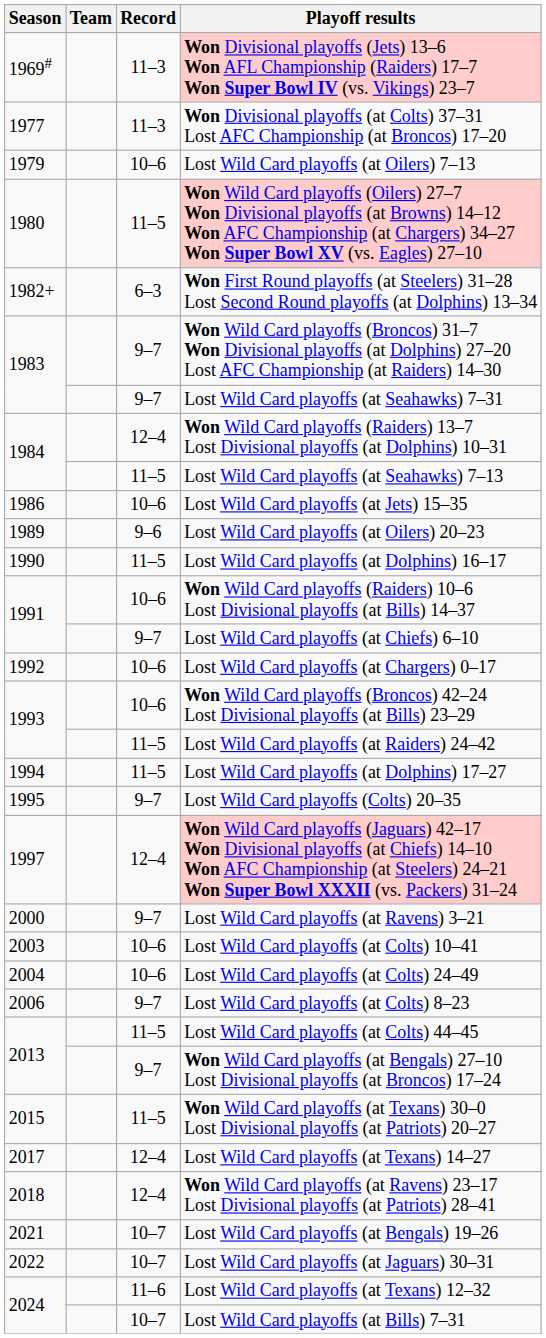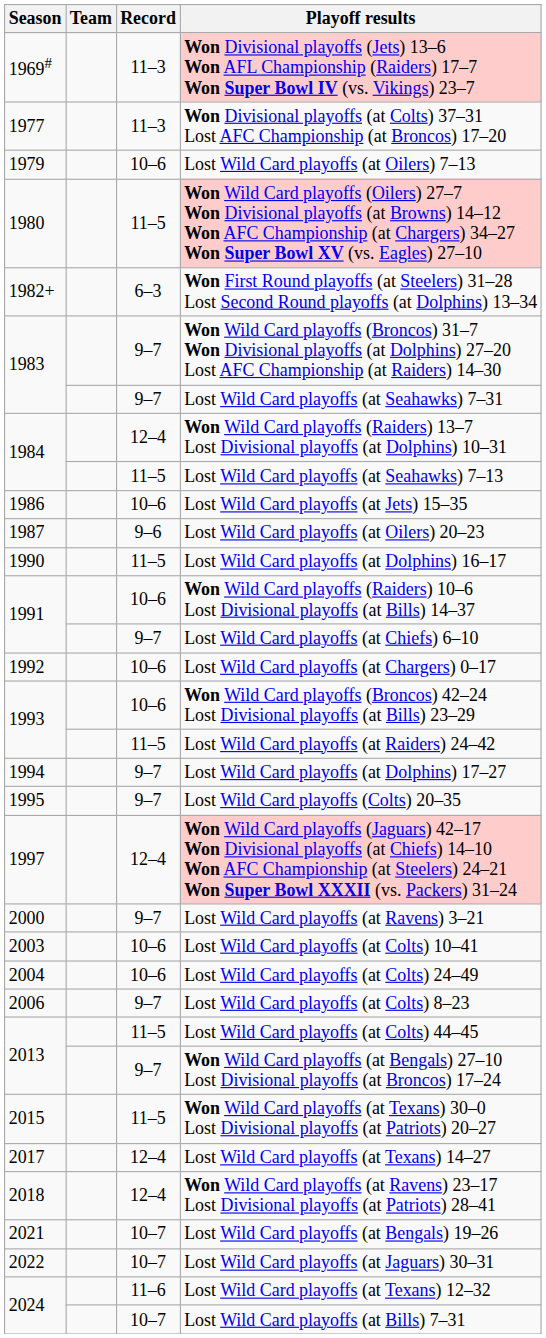(27, 532) 1989 -> (27, 532) 1987
(148, 772) 11–5 -> (148, 772) 9–7
